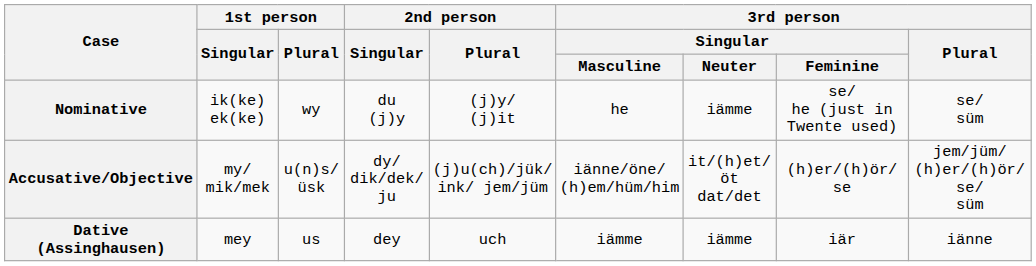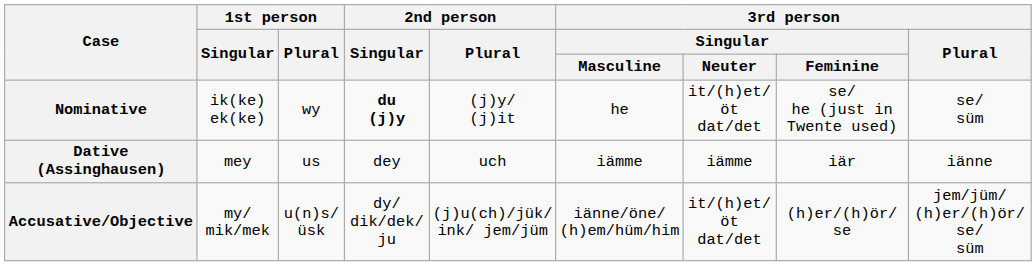(387, 110) normal -> (387, 110) bold
(729, 110) iämme -> (729, 110) it/(h)et/öt dat/det
rows swapped: (101, 179) <-> (101, 239)
